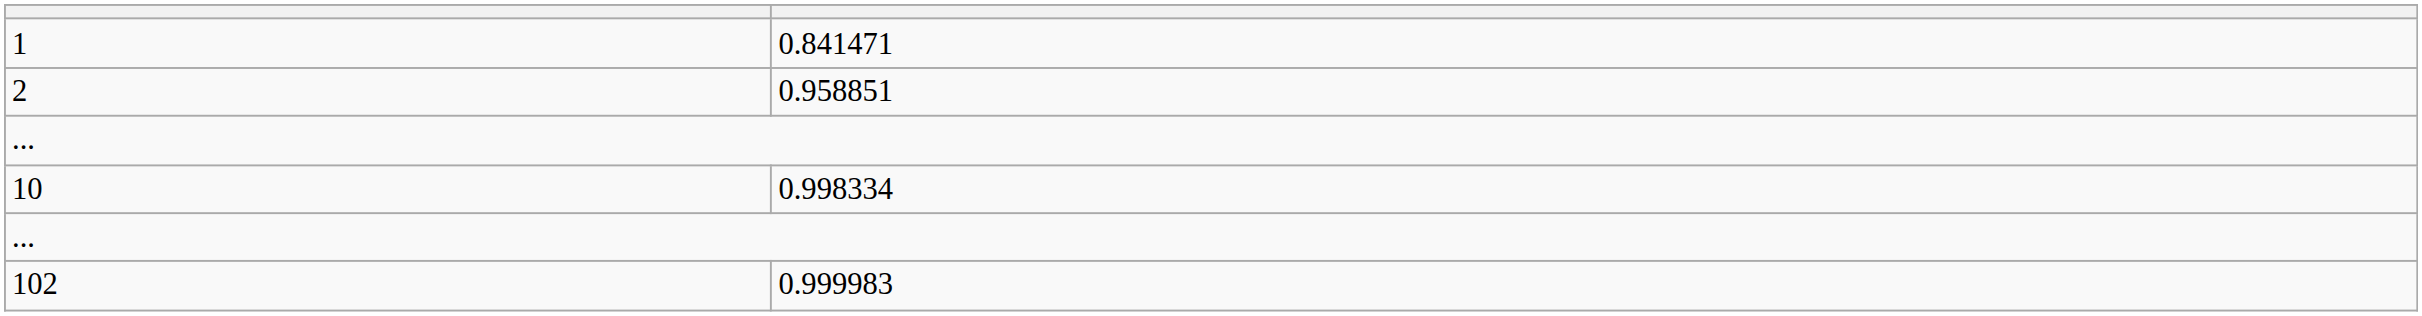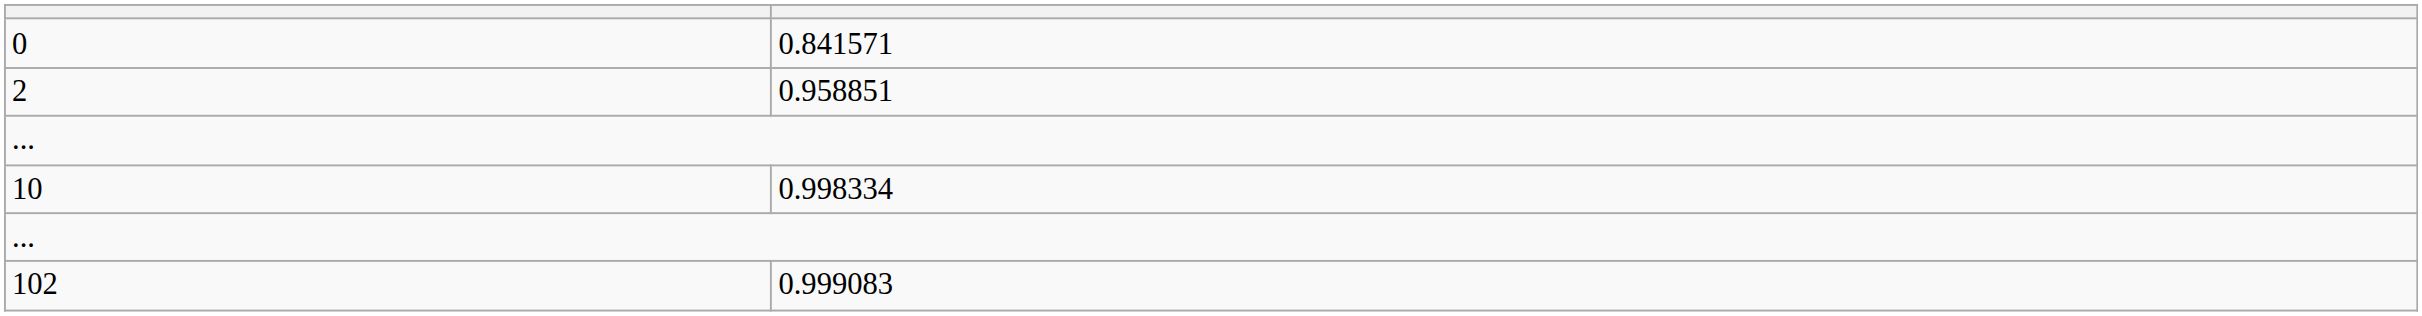(20, 42) 1 -> (20, 42) 0
(836, 42) 0.841471 -> (836, 42) 0.841571
(836, 285) 0.999983 -> (836, 285) 0.999083
